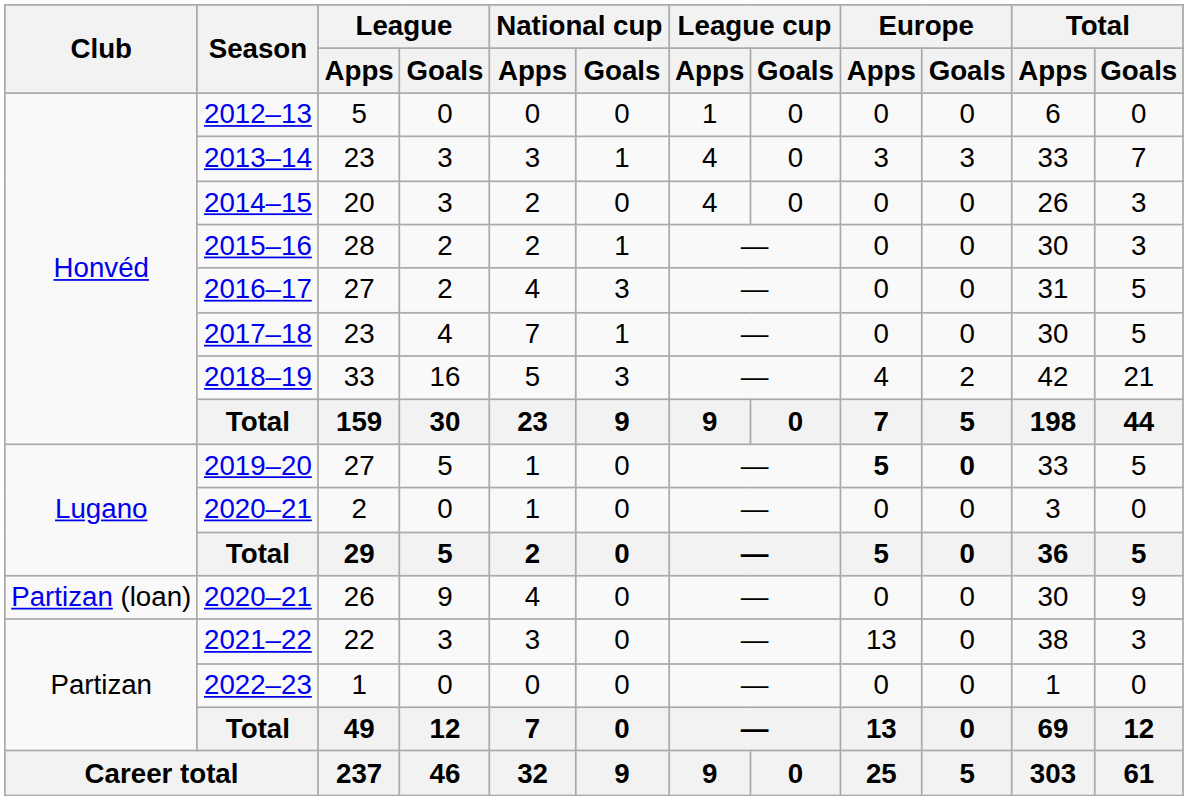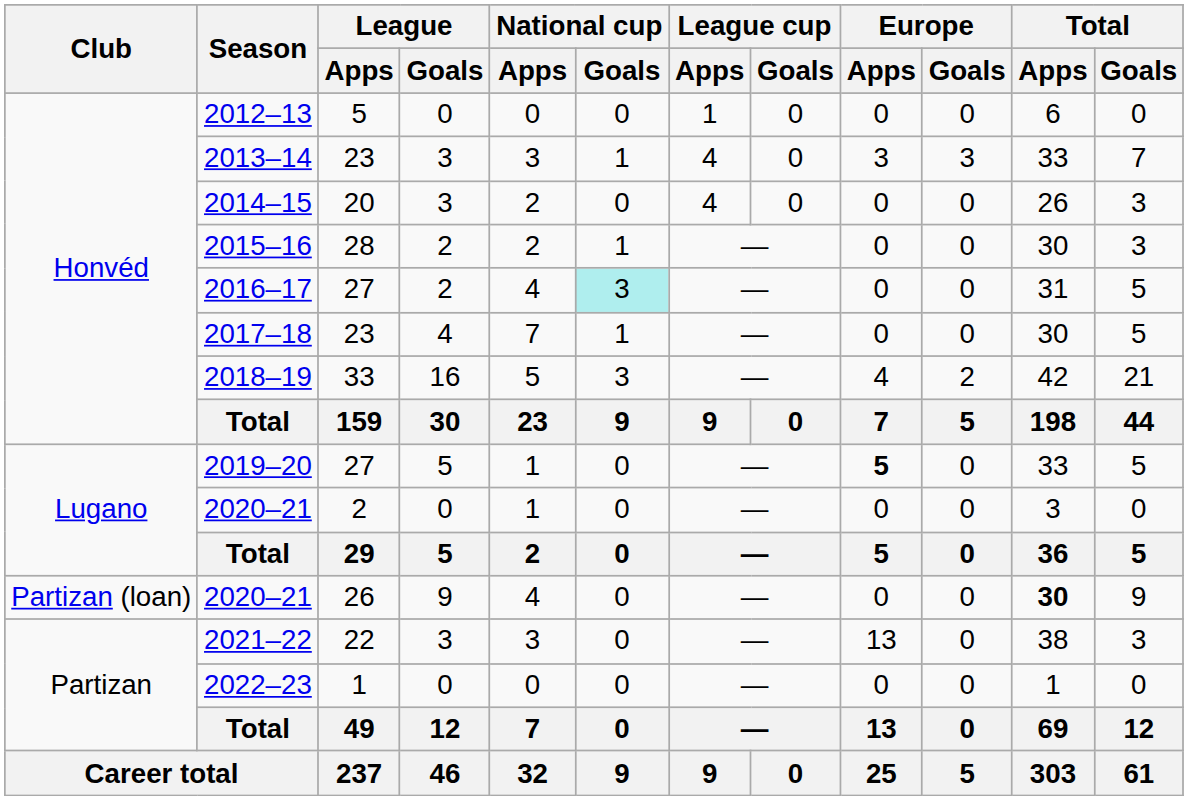(622, 289) no background -> (622, 289) paleturquoise background
(967, 465) bold -> (967, 465) normal
(1053, 597) normal -> (1053, 597) bold
